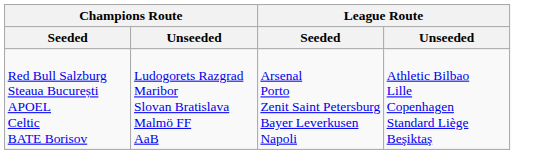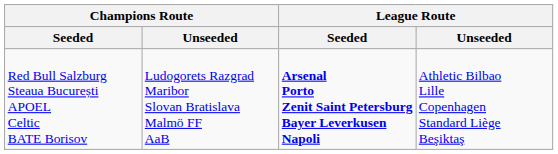(320, 106) normal -> (347, 106) bold
